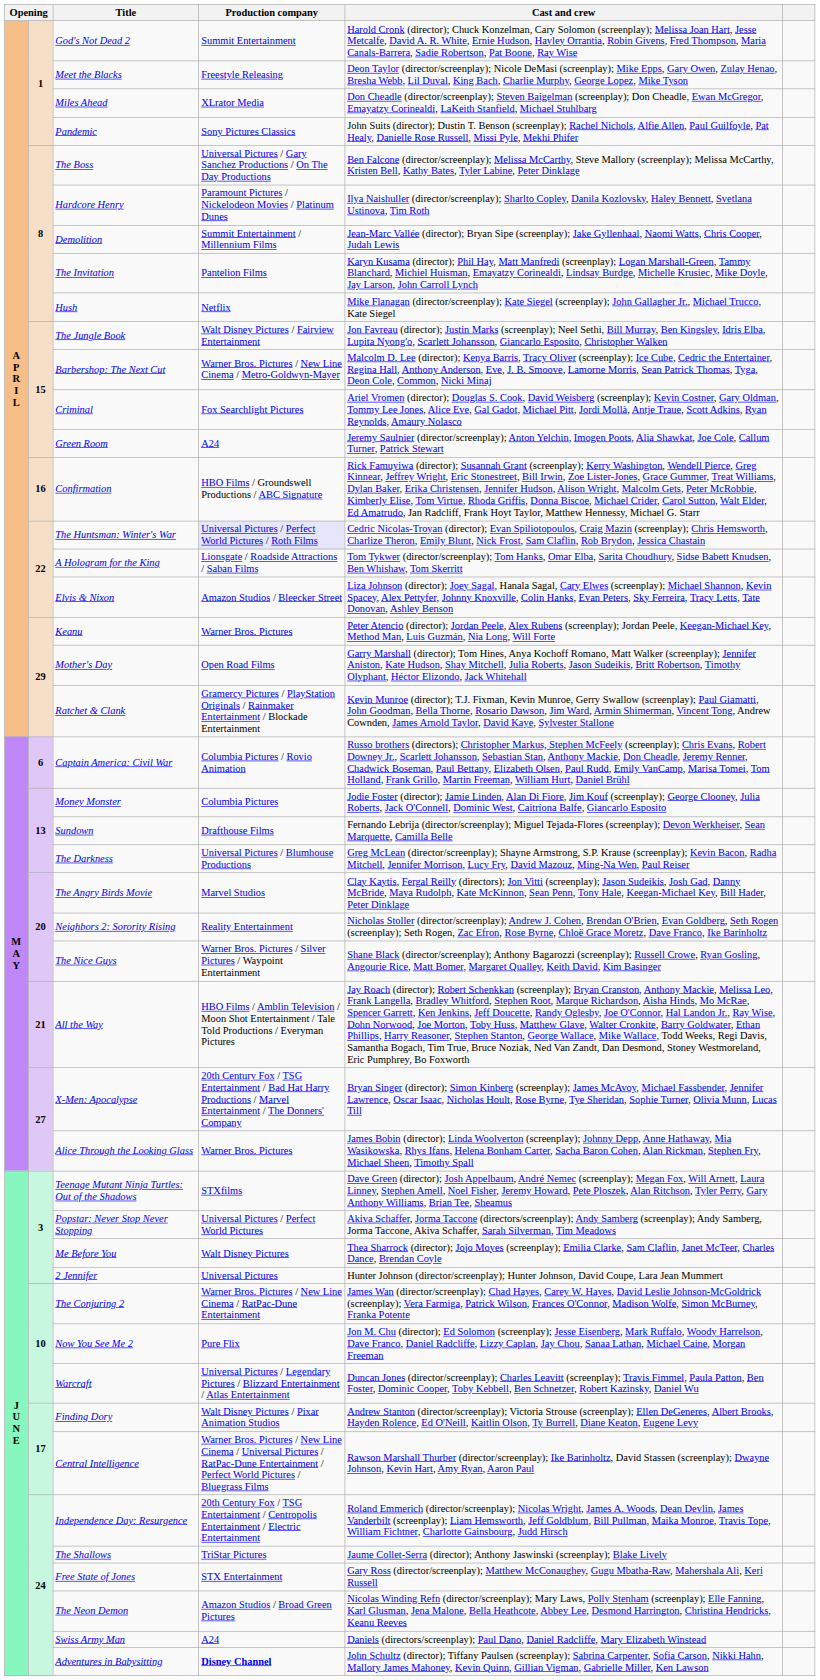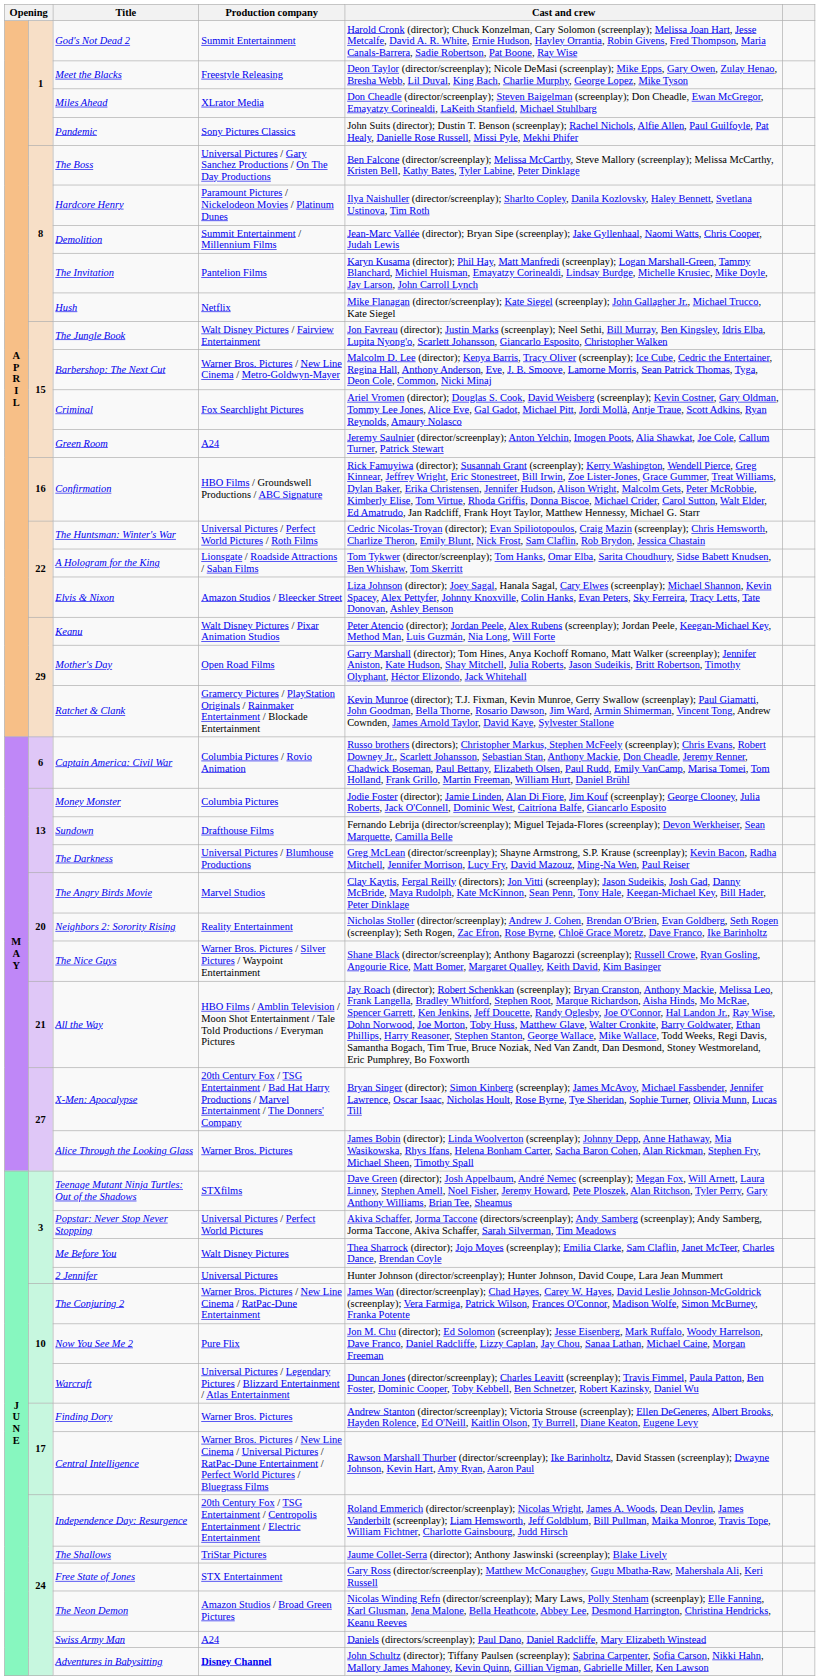(259, 535) lavender background -> (259, 535) no background
(247, 631) Warner Bros. Pictures -> (260, 631) Walt Disney Pictures / Pixar Animation Studios
(260, 1417) Walt Disney Pictures / Pixar Animation Studios -> (247, 1417) Warner Bros. Pictures
